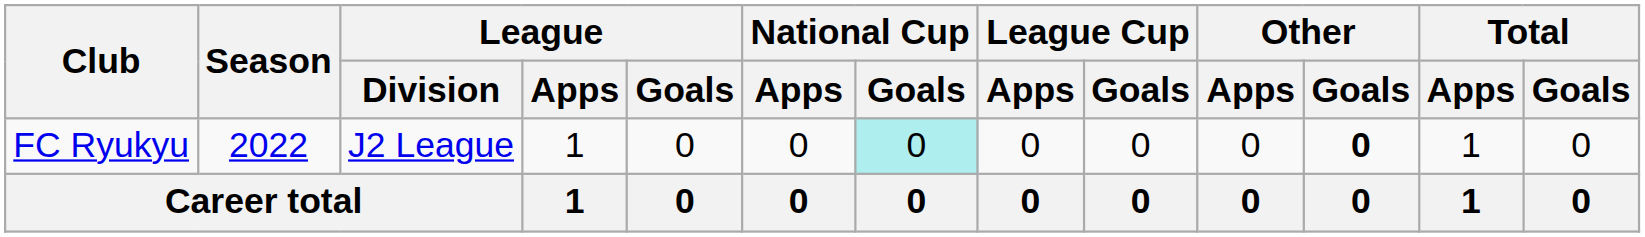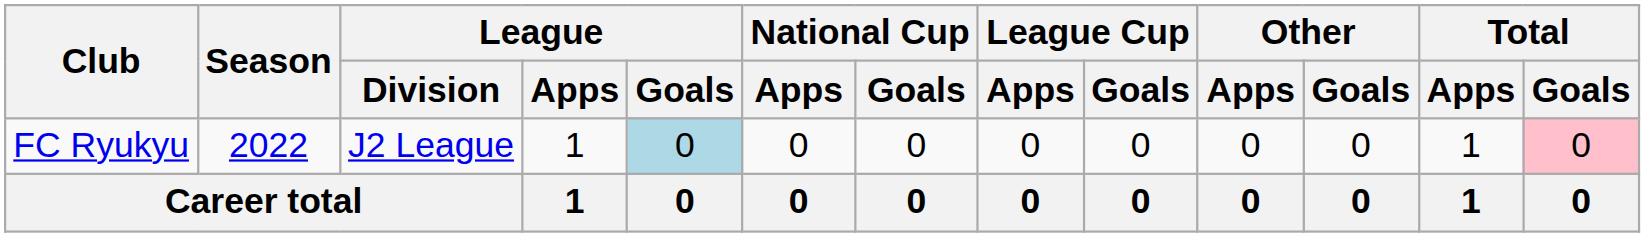(685, 145) no background -> (685, 145) lightblue background
(916, 145) paleturquoise background -> (916, 145) no background
(1361, 145) bold -> (1361, 145) normal
(1581, 145) no background -> (1581, 145) pink background
